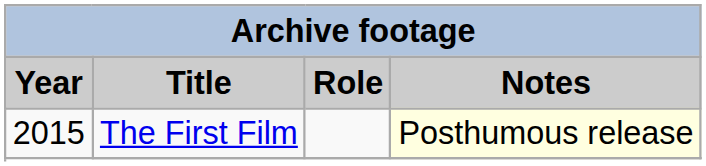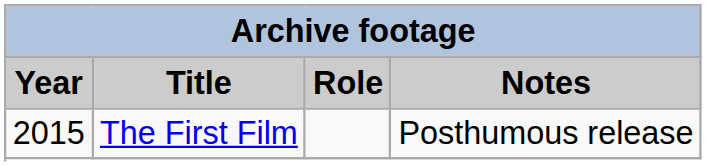(546, 133) lightyellow background -> (546, 133) no background
